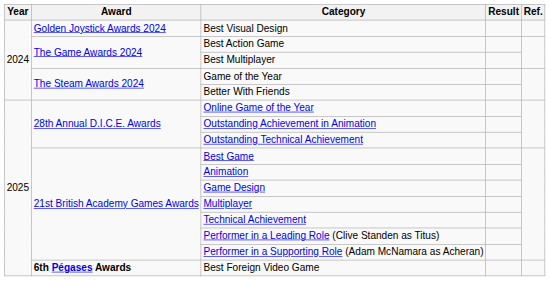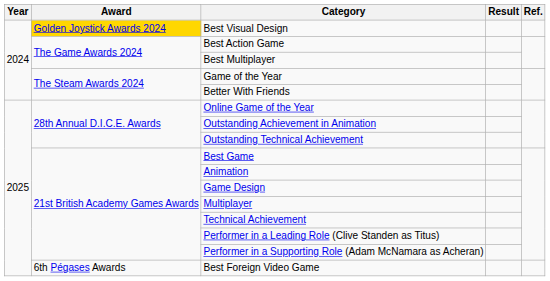(100, 28) no background -> (100, 28) gold background
(82, 268) bold -> (80, 268) normal
